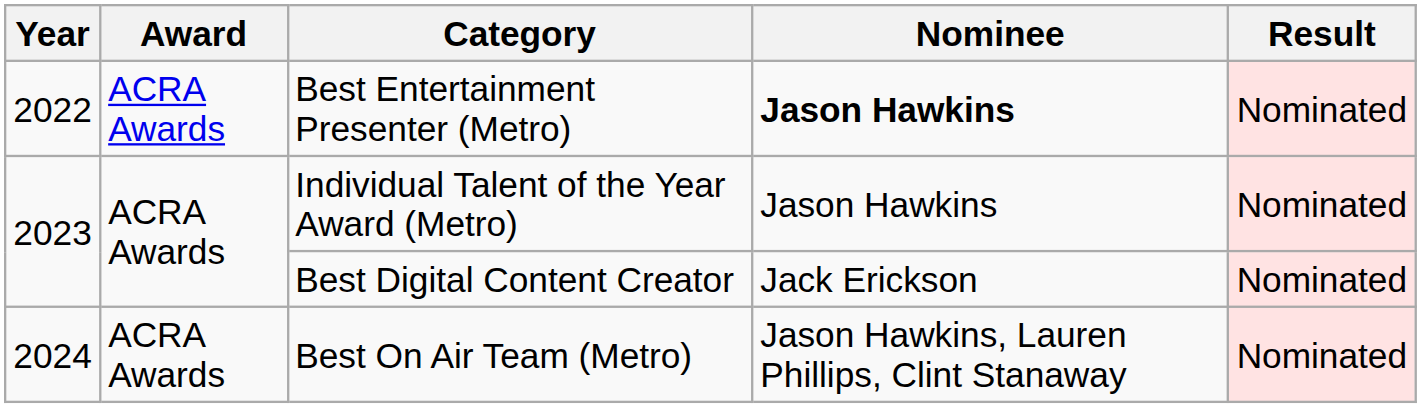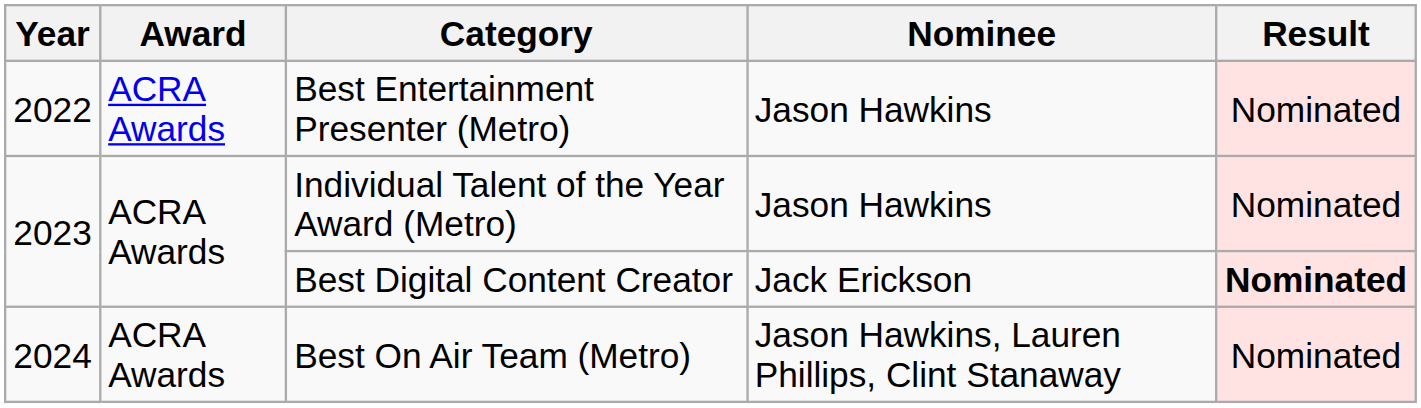(888, 109) bold -> (873, 109) normal
(1322, 280) normal -> (1316, 280) bold
